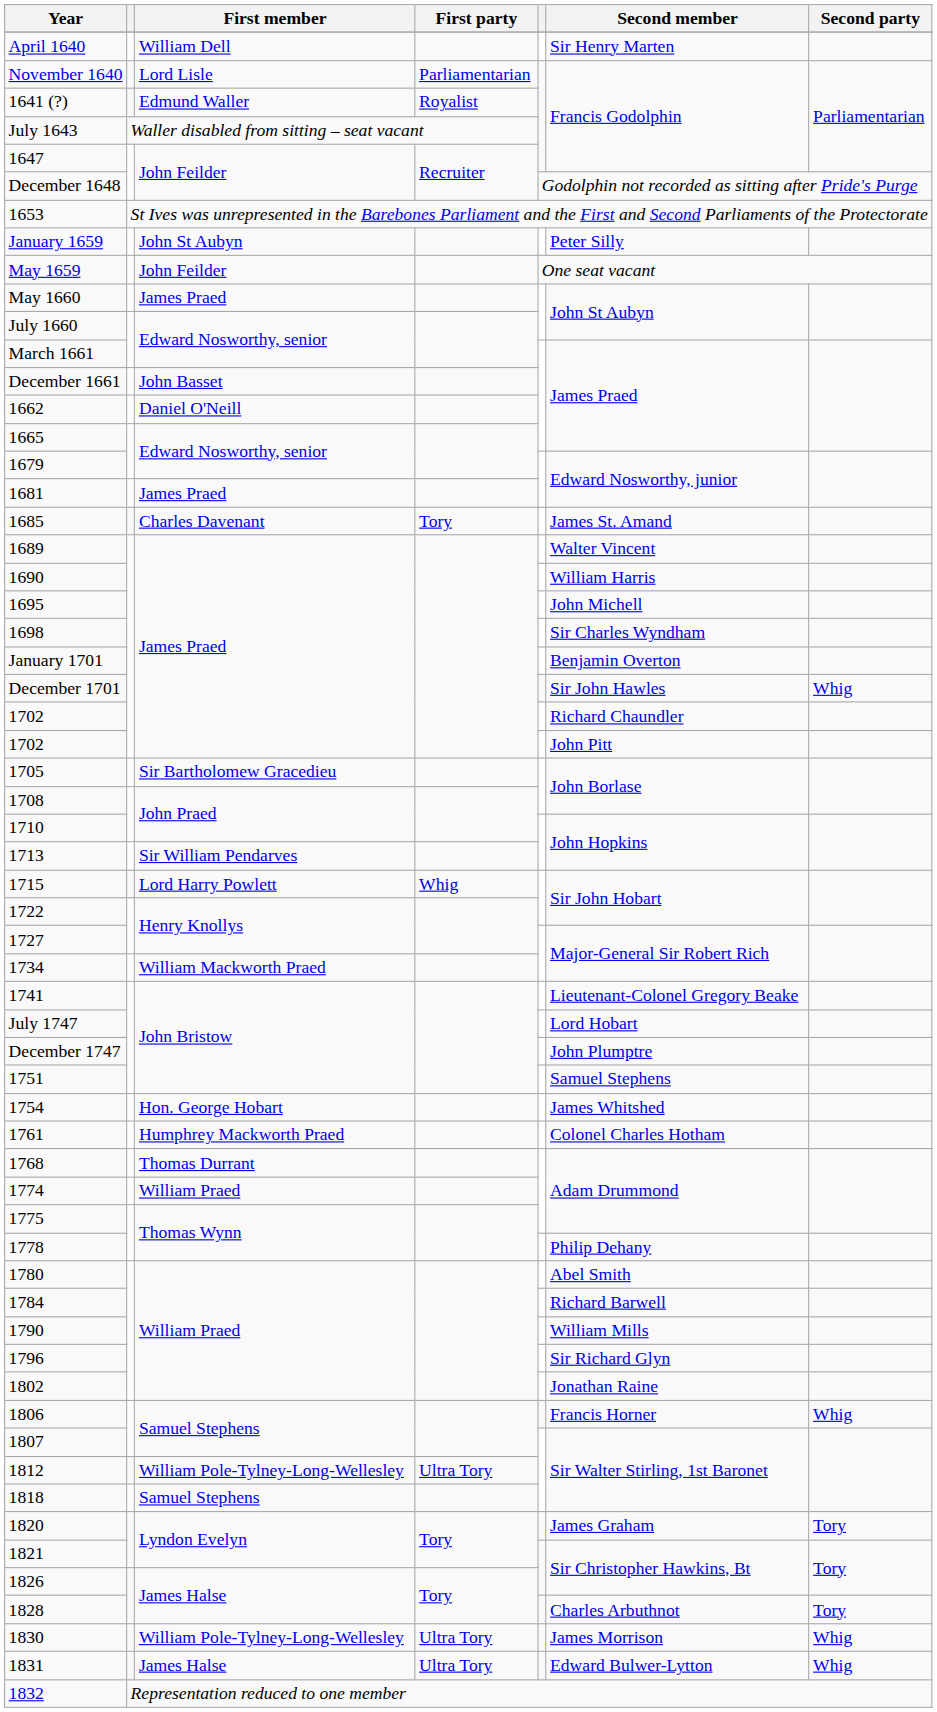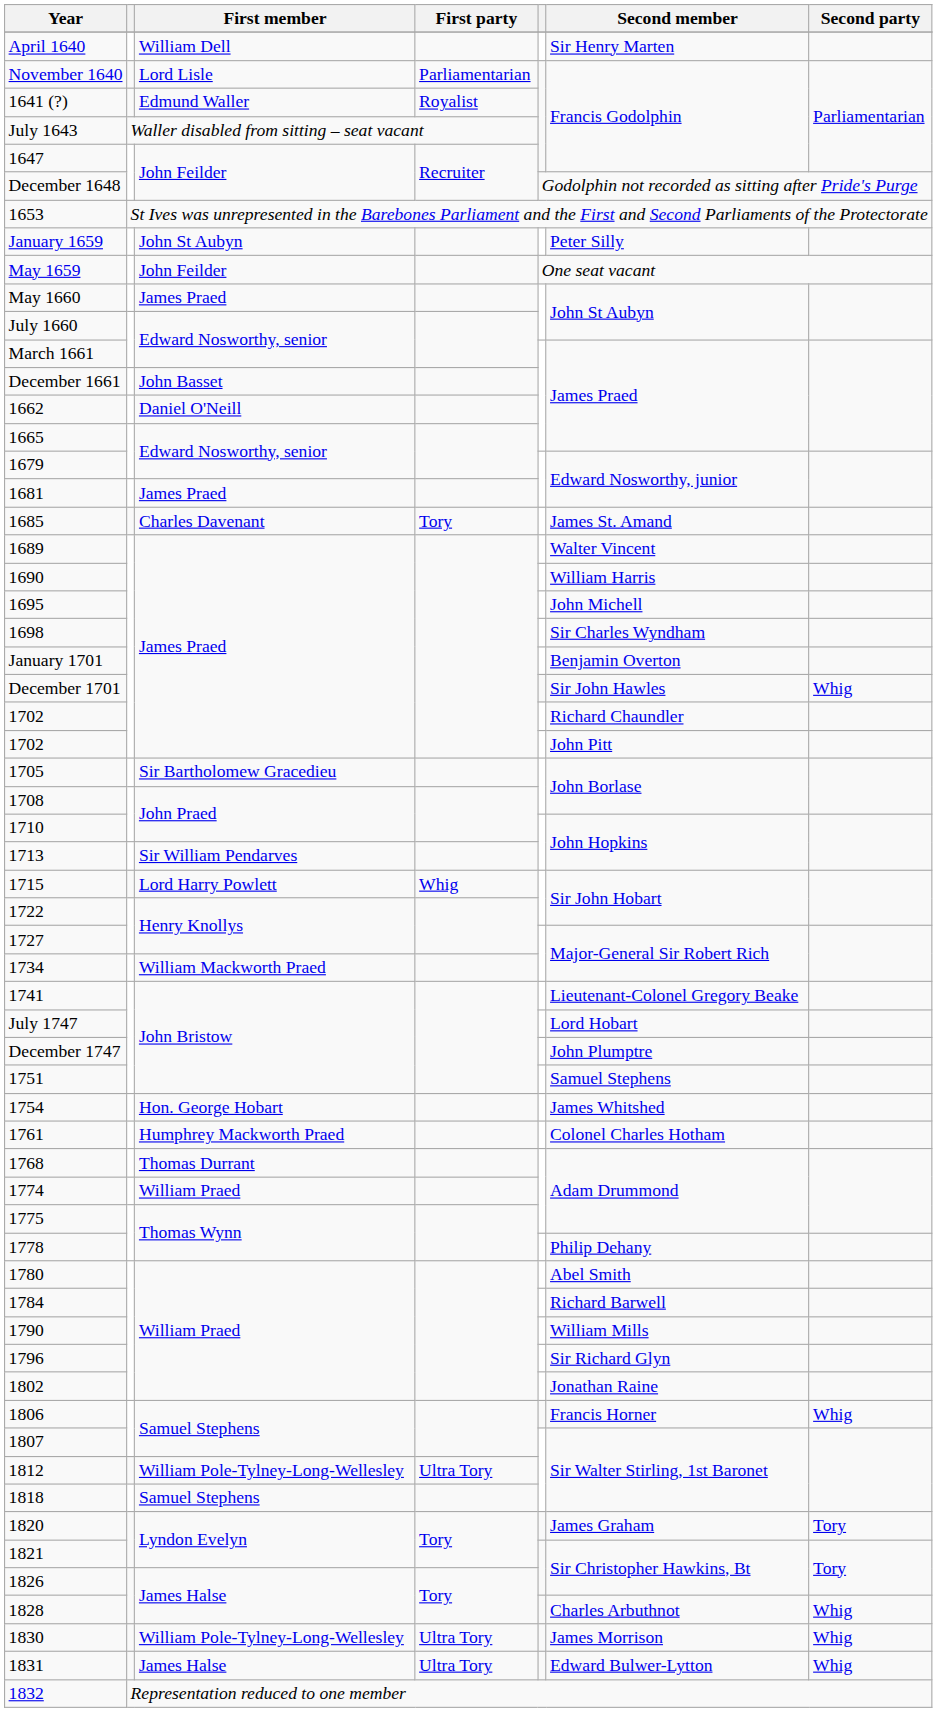(830, 1609) Tory -> (833, 1609) Whig
